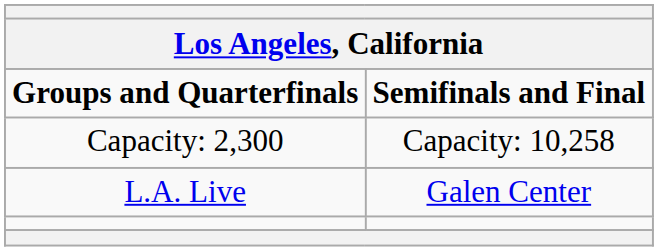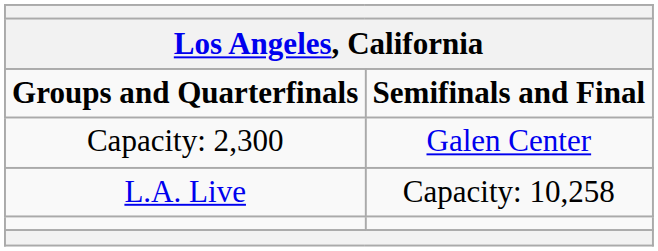(509, 141) Capacity: 10,258 -> (509, 141) Galen Center
(509, 191) Galen Center -> (509, 191) Capacity: 10,258
